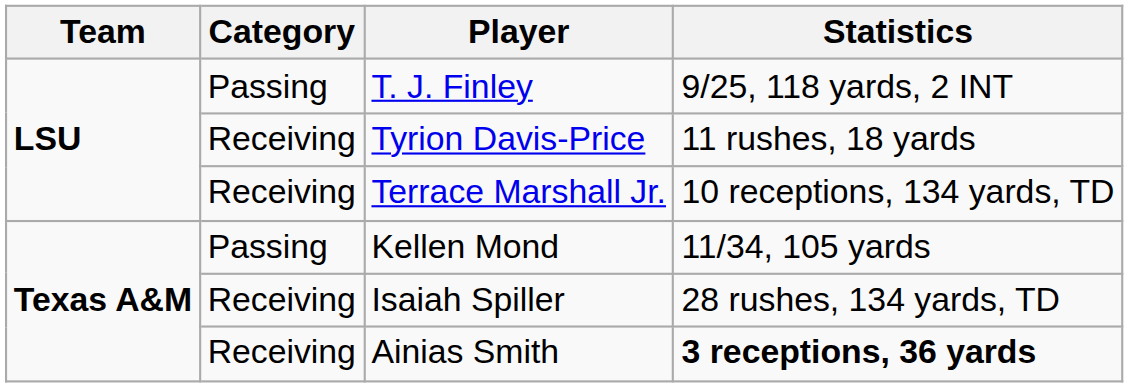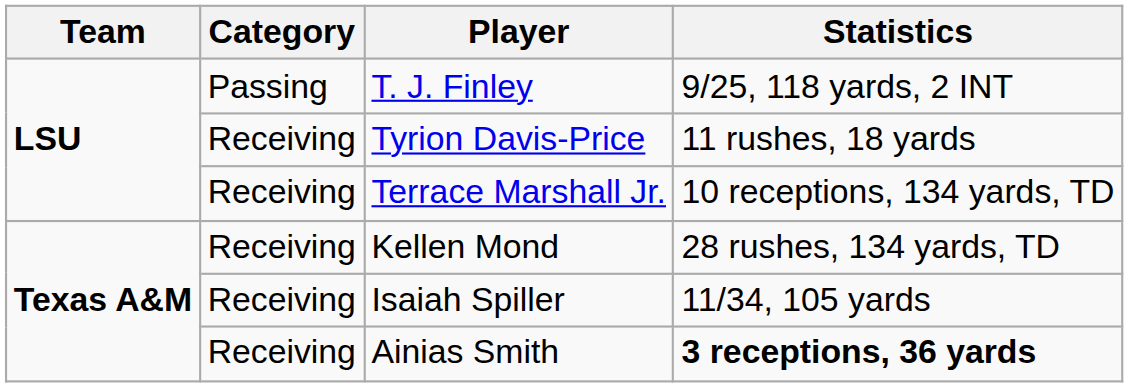(268, 246) Passing -> (282, 246) Receiving
(806, 246) 11/34, 105 yards -> (871, 246) 28 rushes, 134 yards, TD
(871, 299) 28 rushes, 134 yards, TD -> (806, 299) 11/34, 105 yards
